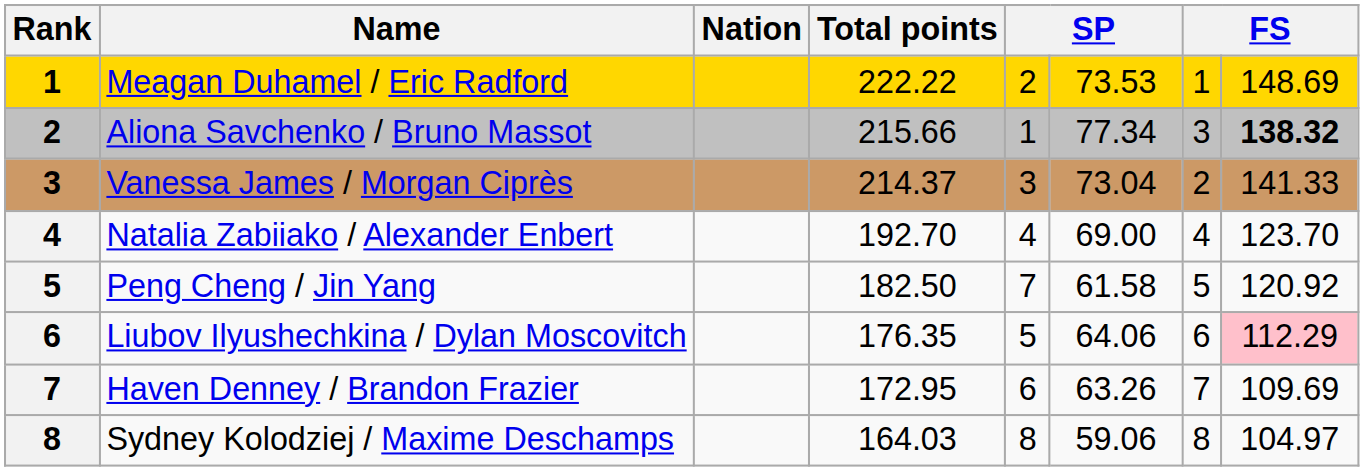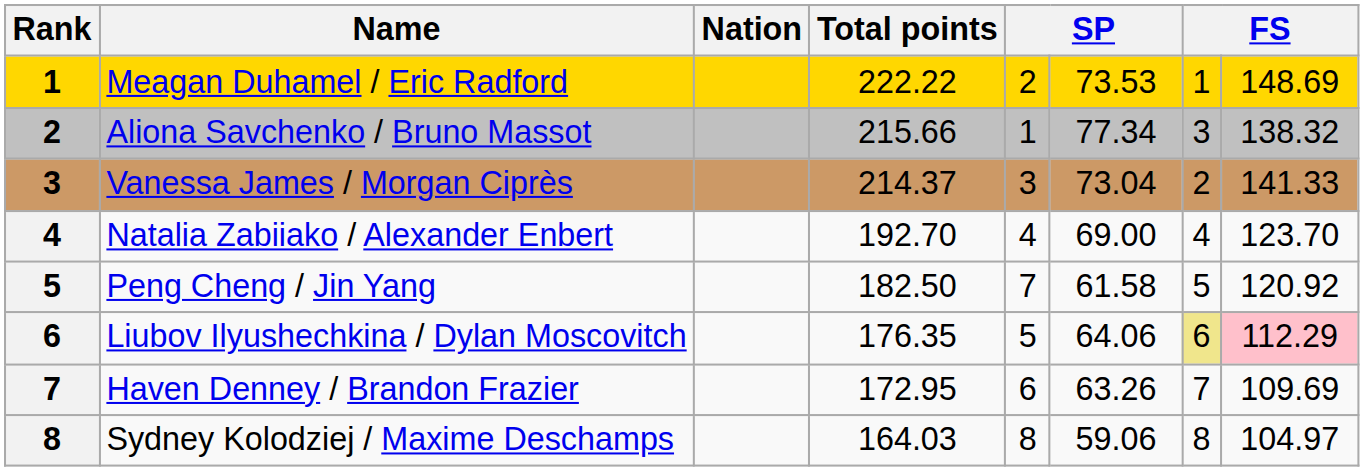(1290, 132) bold -> (1290, 132) normal
(1201, 337) no background -> (1201, 337) khaki background
